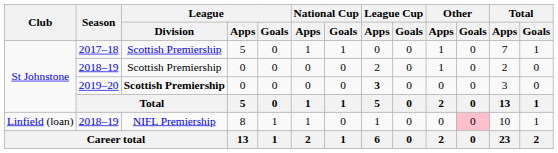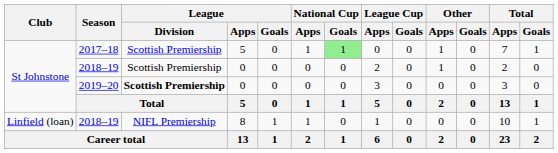(343, 49) no background -> (343, 49) lightgreen background
(377, 85) bold -> (377, 85) normal
(473, 121) pink background -> (473, 121) no background
